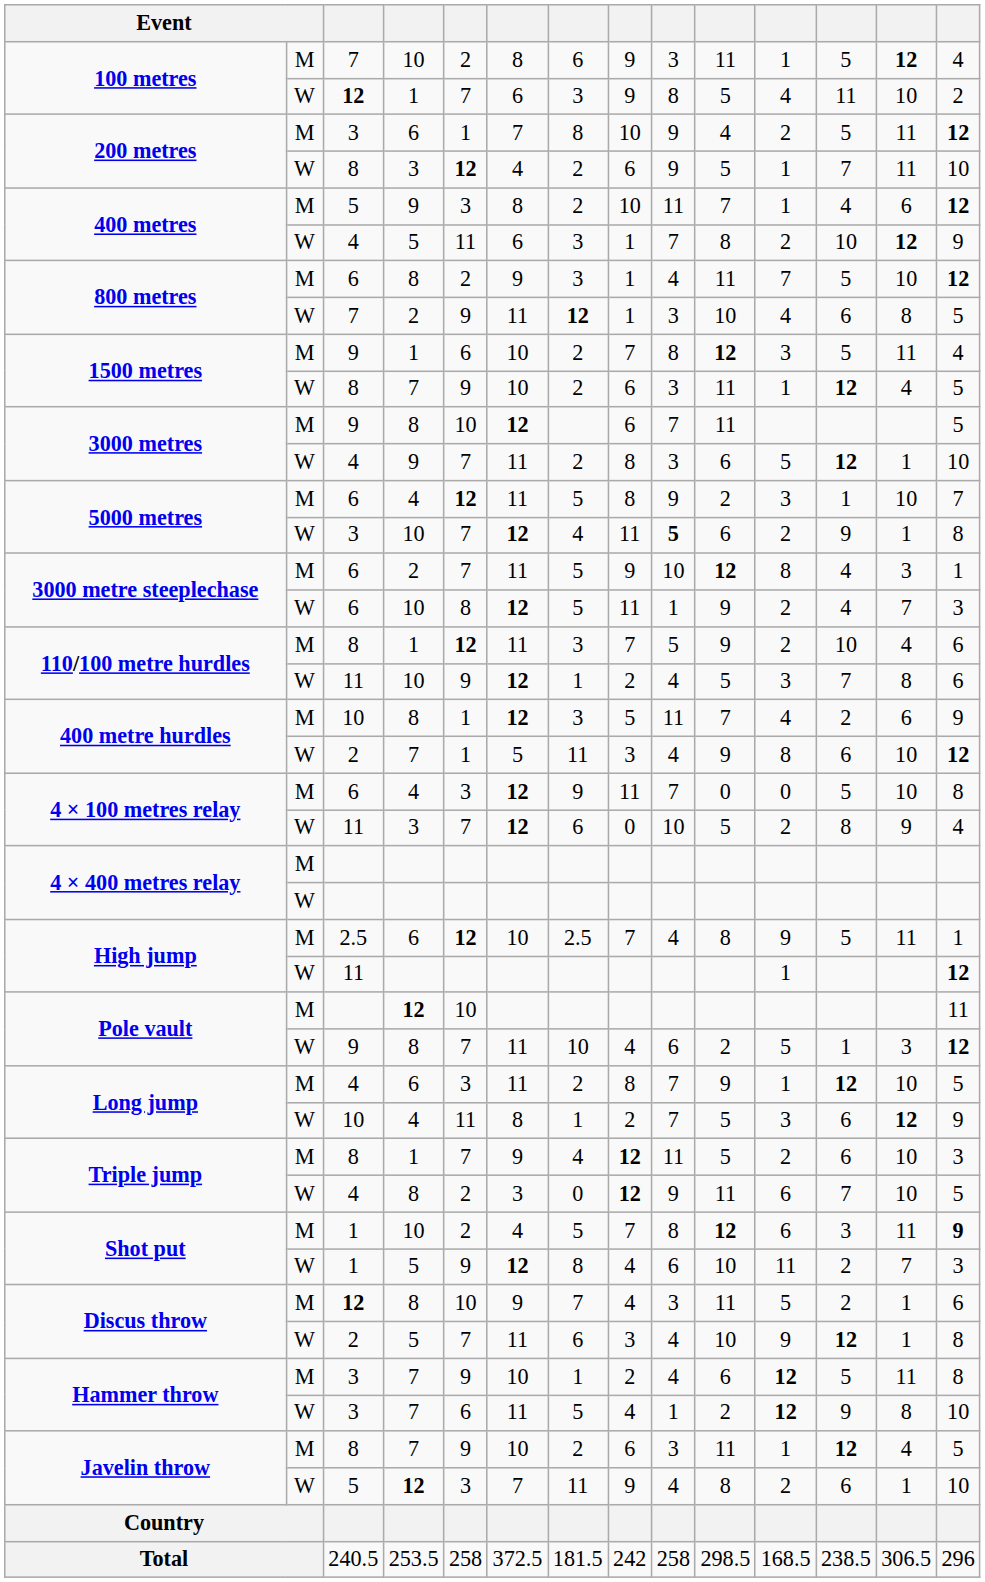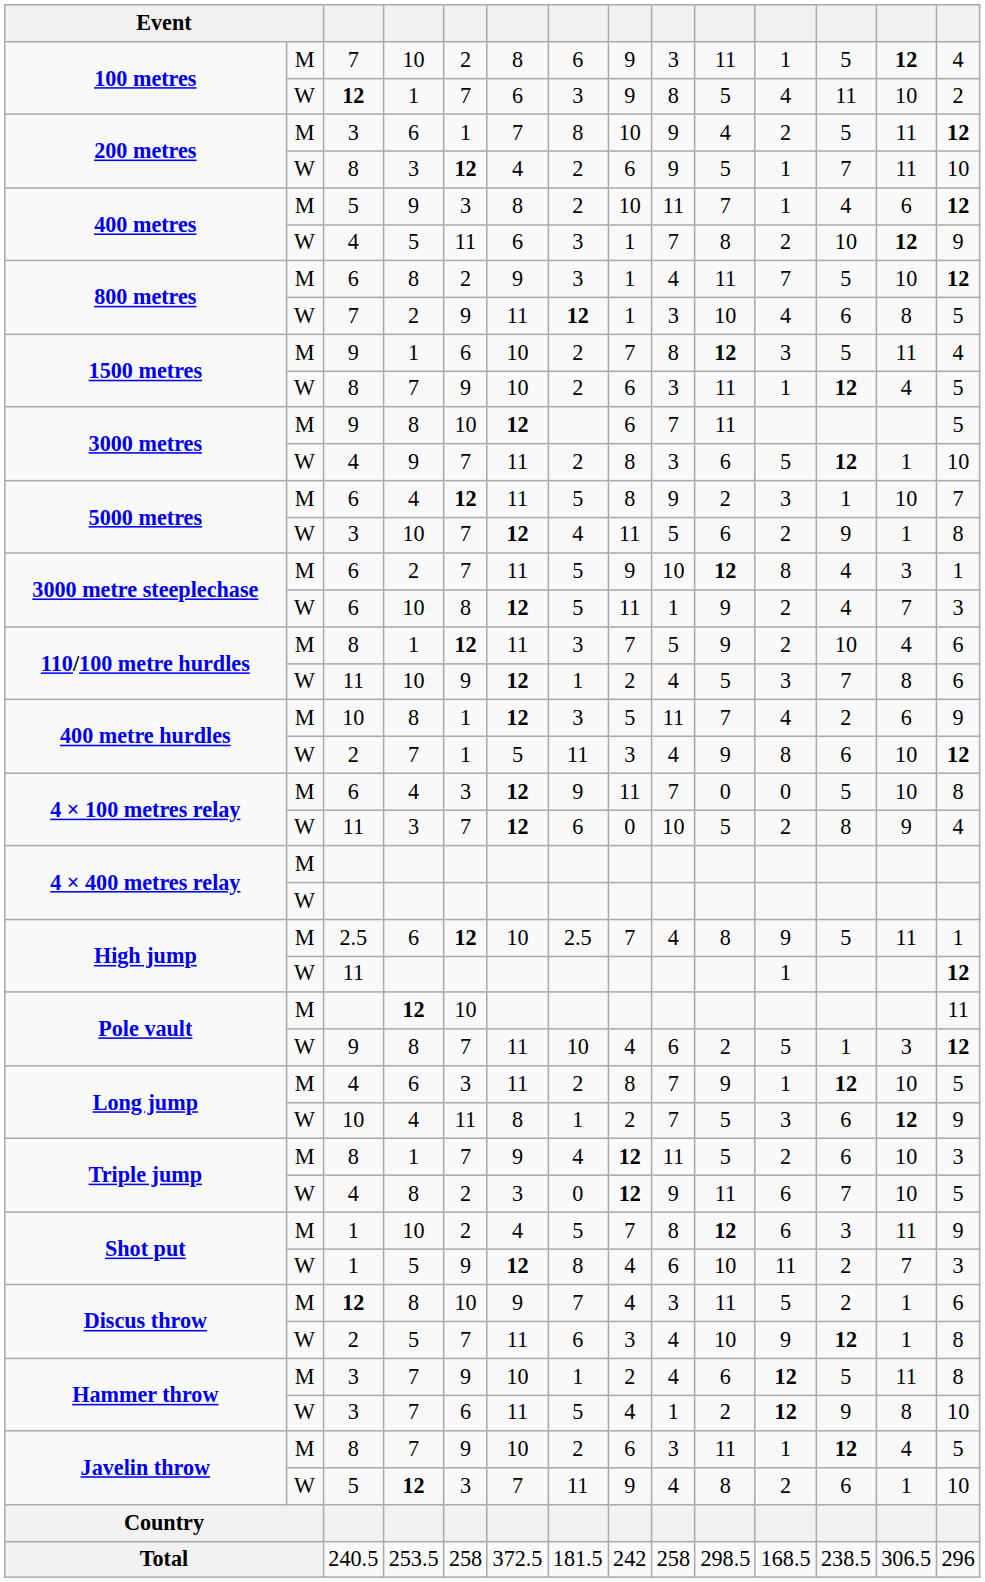(673, 535) bold -> (673, 535) normal
(958, 1230) bold -> (958, 1230) normal
